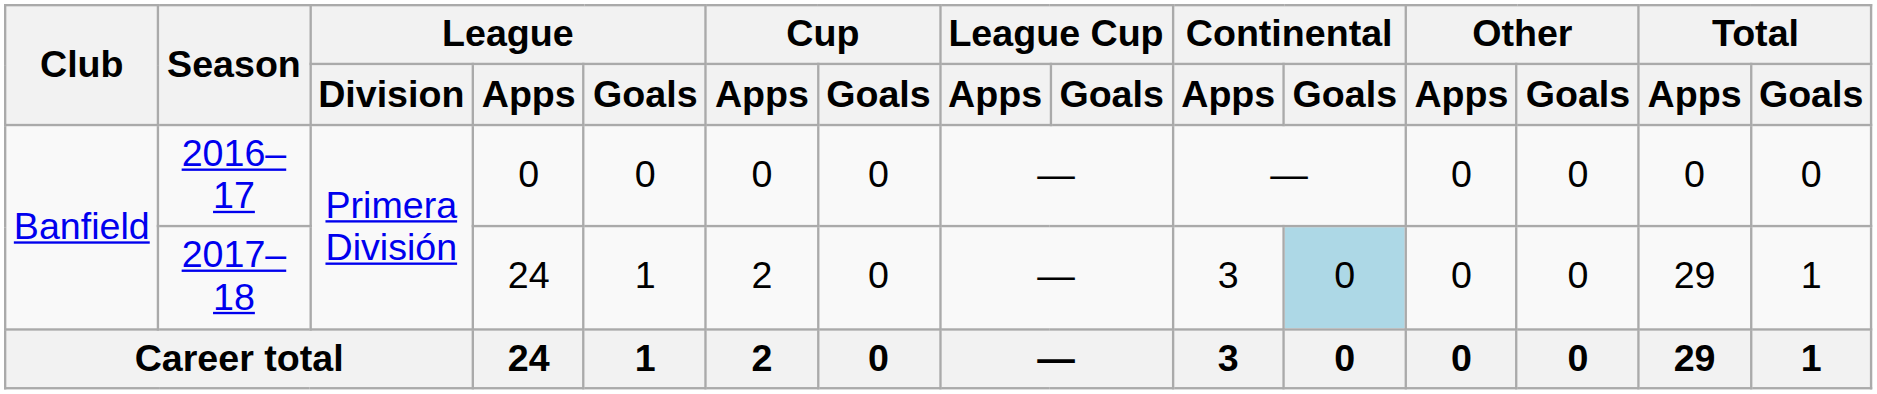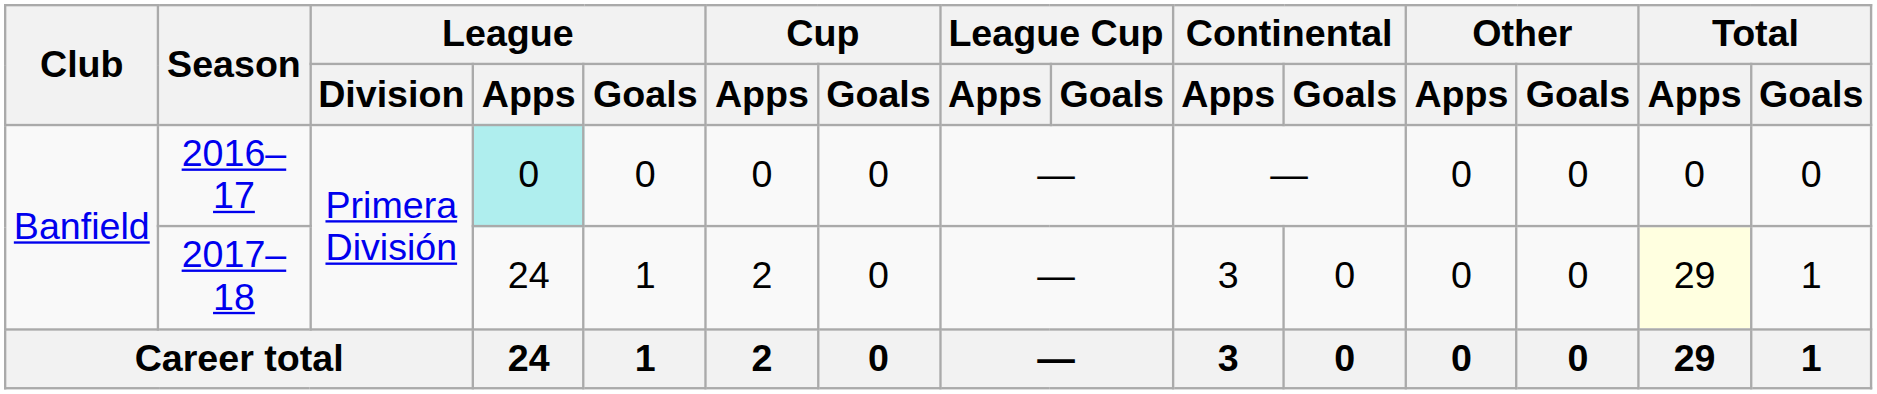(529, 174) no background -> (529, 174) paleturquoise background
(1345, 276) lightblue background -> (1345, 276) no background
(1695, 276) no background -> (1695, 276) lightyellow background
